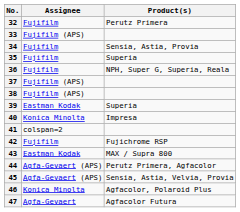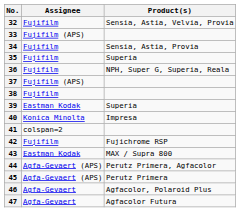(137, 22) Perutz Primera -> (170, 22) Sensia, Astia, Velvia, Provia
(54, 93) Fujifilm (APS) -> (41, 93) Fujifilm
(170, 177) Sensia, Astia, Velvia, Provia -> (137, 177) Perutz Primera
(54, 189) Konica Minolta -> (49, 189) Agfa-Gevaert
